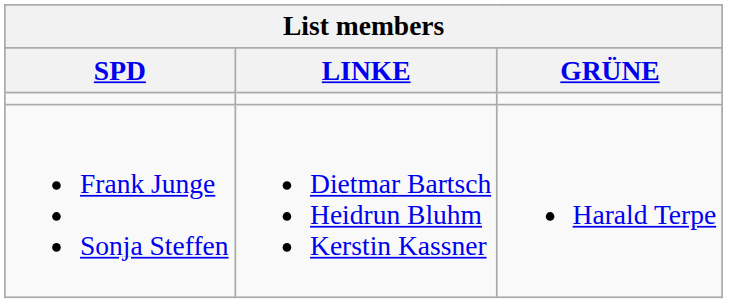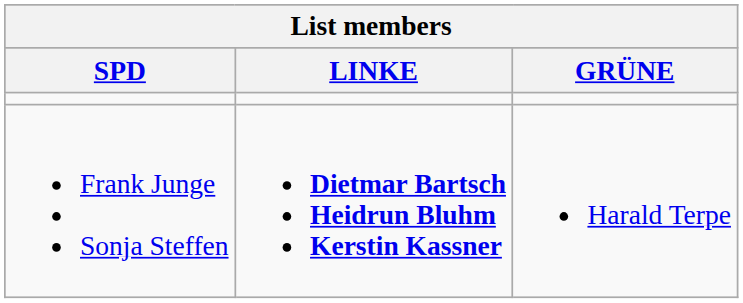(366, 216) normal -> (374, 216) bold
